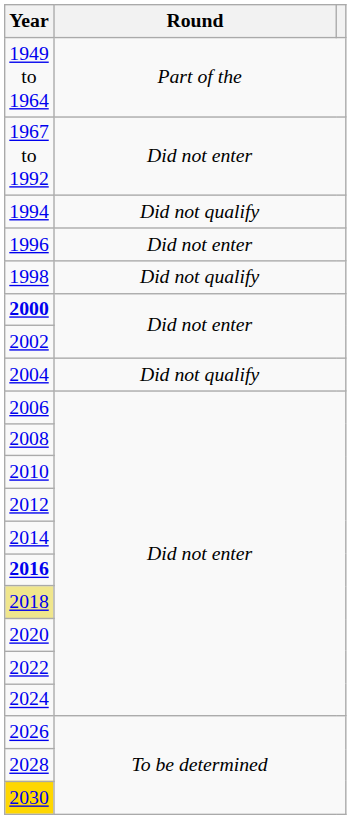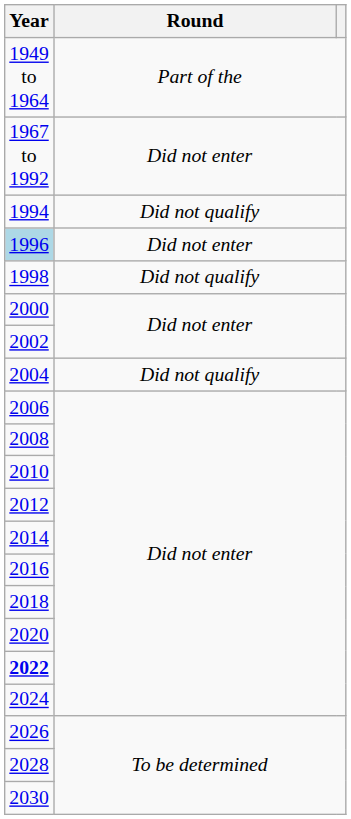(29, 244) no background -> (29, 244) lightblue background
(29, 309) bold -> (29, 309) normal
(29, 569) bold -> (29, 569) normal
(29, 602) khaki background -> (29, 602) no background
(29, 667) normal -> (29, 667) bold
(29, 797) gold background -> (29, 797) no background
